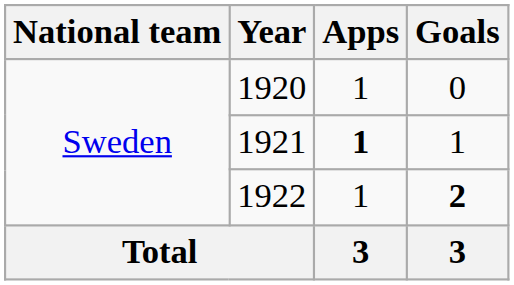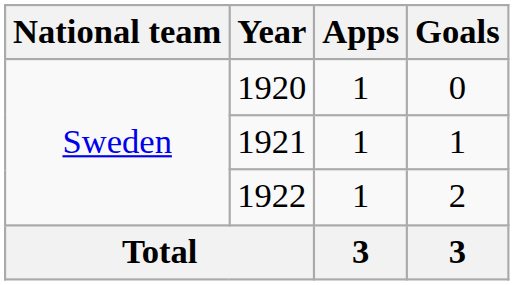(361, 141) bold -> (361, 141) normal
(457, 196) bold -> (457, 196) normal
